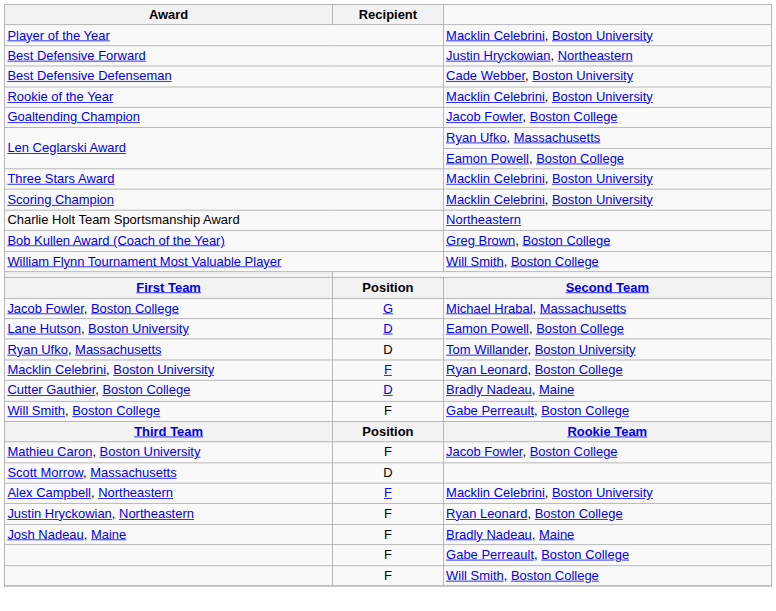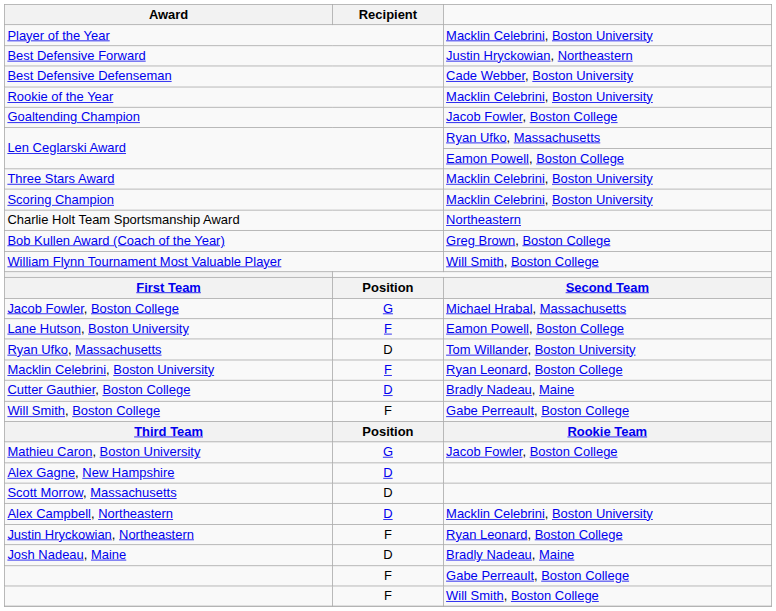(388, 329) D -> (388, 329) F
(388, 452) F -> (388, 452) G
+ row: (91, 472)
(388, 493) F -> (388, 514) D
(388, 534) F -> (388, 555) D
